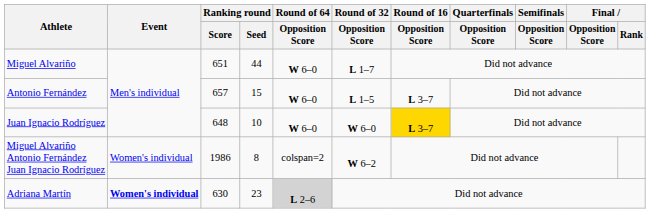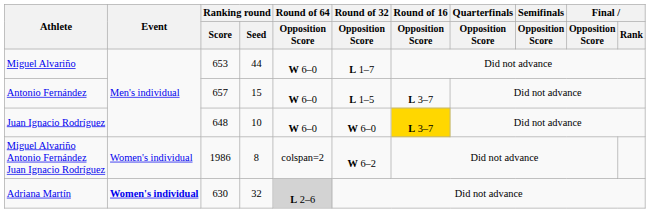(220, 64) 651 -> (220, 64) 653
(256, 193) 23 -> (256, 193) 32
